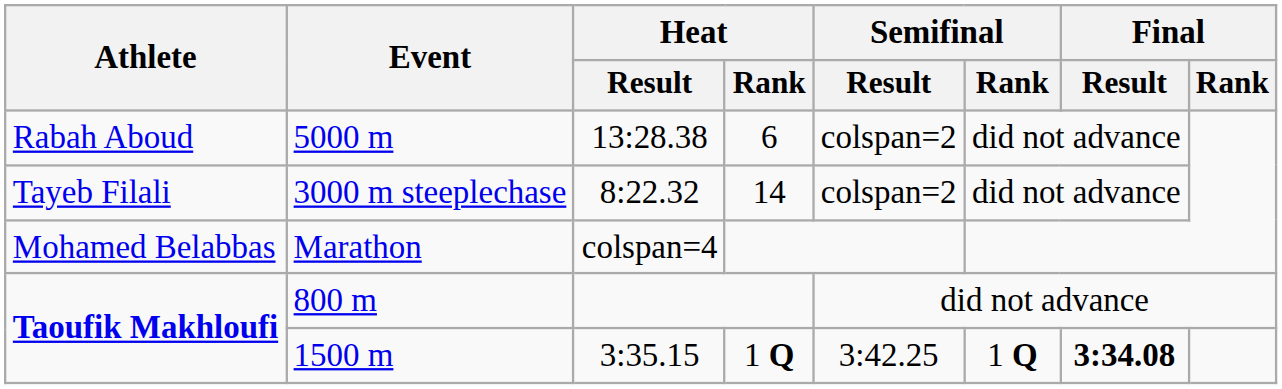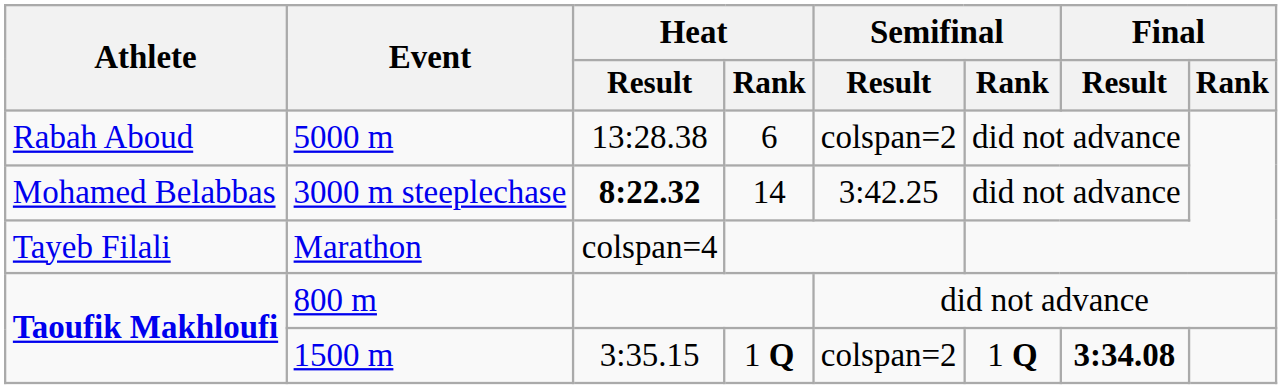(92, 192) Tayeb Filali -> (144, 192) Mohamed Belabbas
(650, 192) normal -> (650, 192) bold
(889, 192) colspan=2 -> (889, 192) 3:42.25
(144, 246) Mohamed Belabbas -> (92, 246) Tayeb Filali
(889, 355) 3:42.25 -> (889, 355) colspan=2
